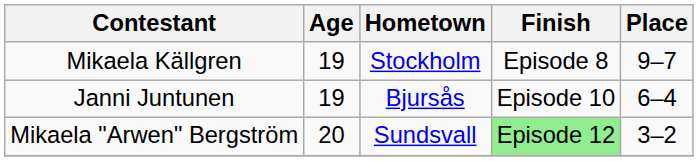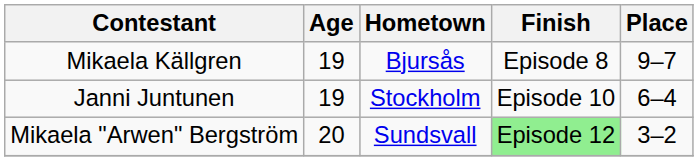(425, 60) Stockholm -> (425, 60) Bjursås
(425, 98) Bjursås -> (425, 98) Stockholm
